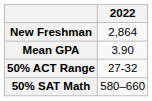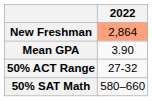(123, 31) no background -> (123, 31) lightsalmon background
